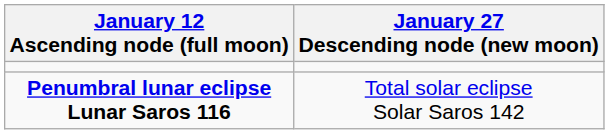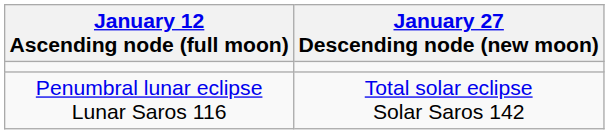(149, 100) bold -> (149, 100) normal
